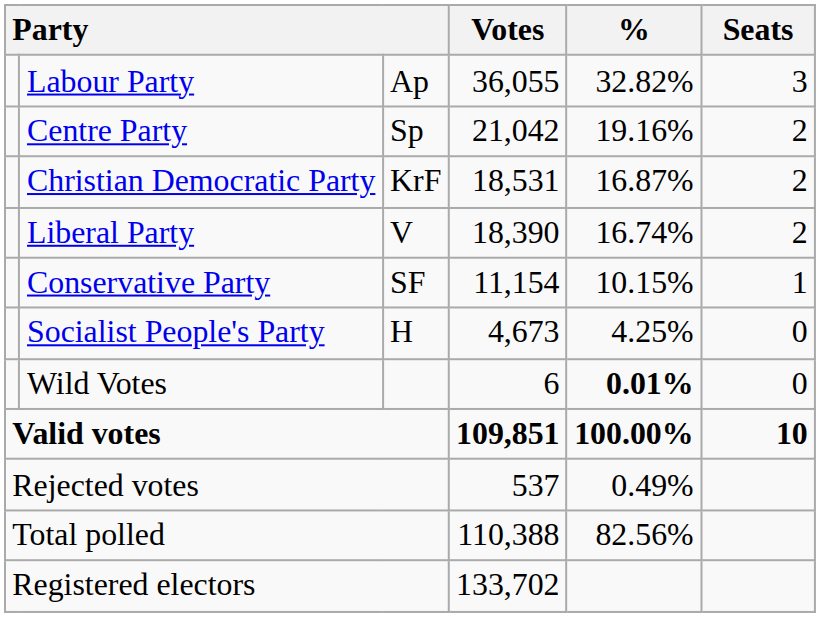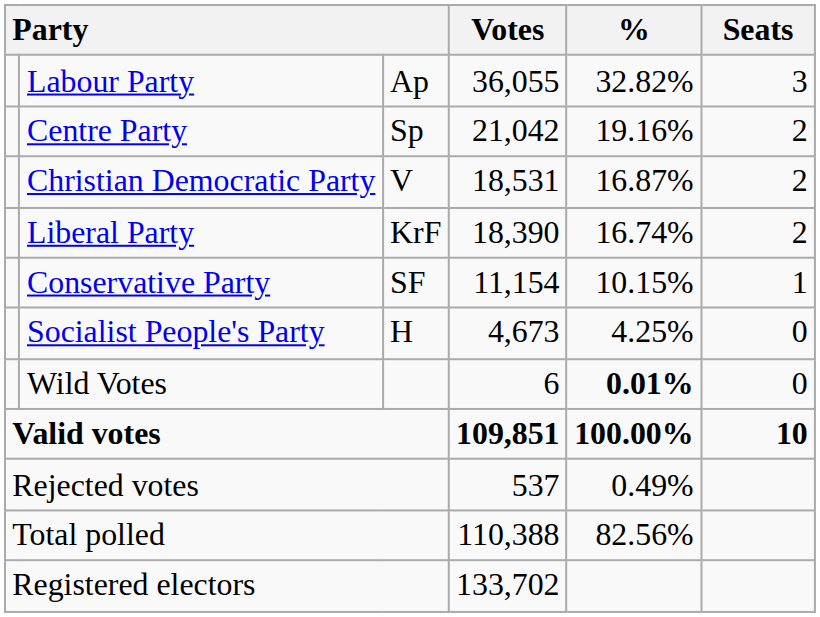(416, 181) KrF -> (402, 181) V
(402, 231) V -> (416, 231) KrF
